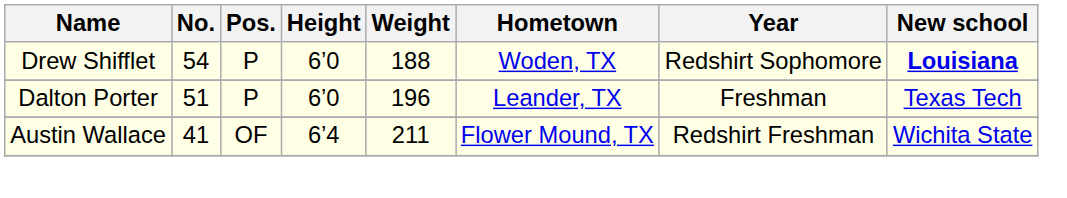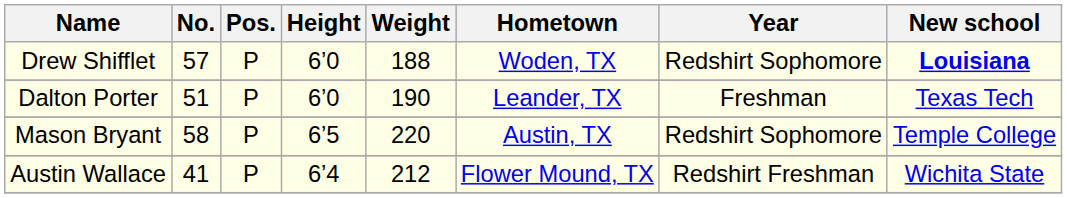(196, 60) 54 -> (196, 60) 57
(411, 98) 196 -> (411, 98) 190
+ row: (88, 135)
(251, 135) OF -> (251, 173) P
(411, 135) 211 -> (411, 173) 212
